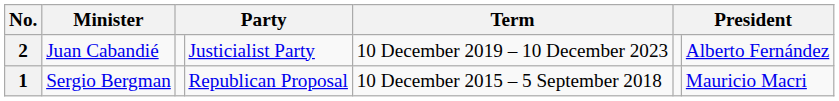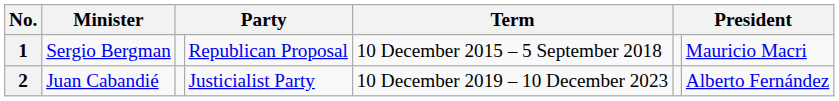rows swapped: (23, 80) <-> (23, 50)
